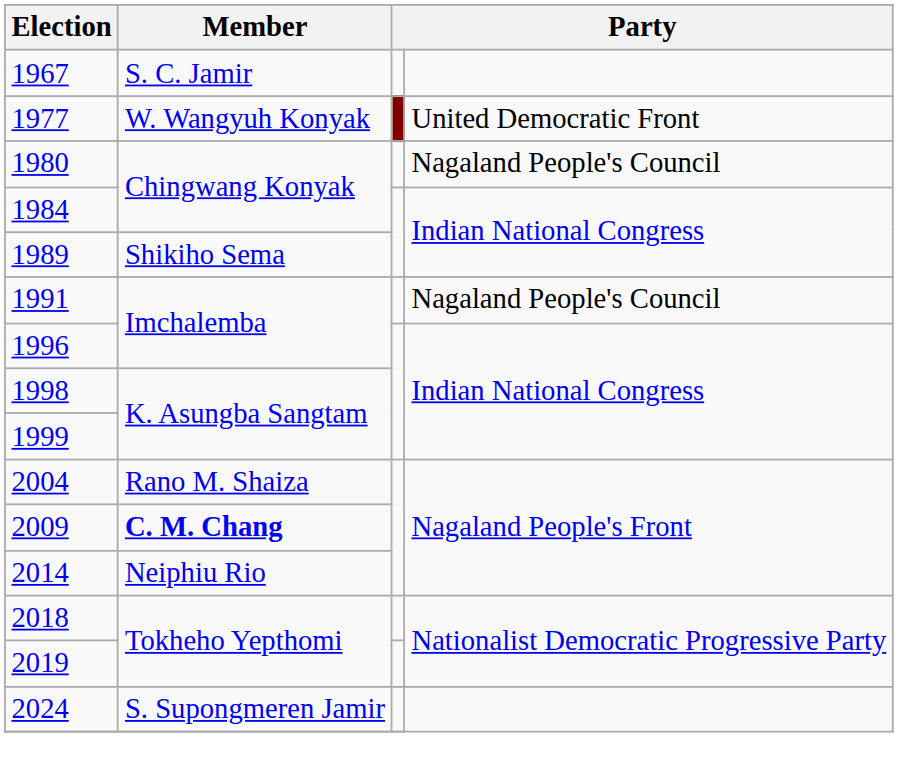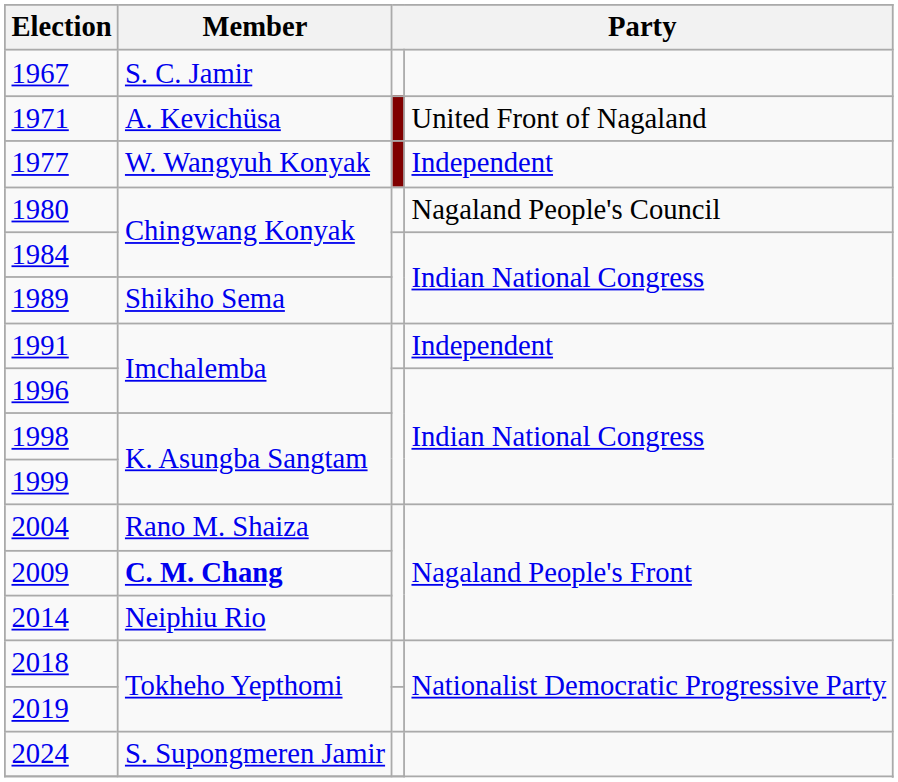+ row: (40, 118)
(555, 118) United Democratic Front -> (482, 163) Independent
(566, 299) Nagaland People's Council -> (482, 345) Independent
